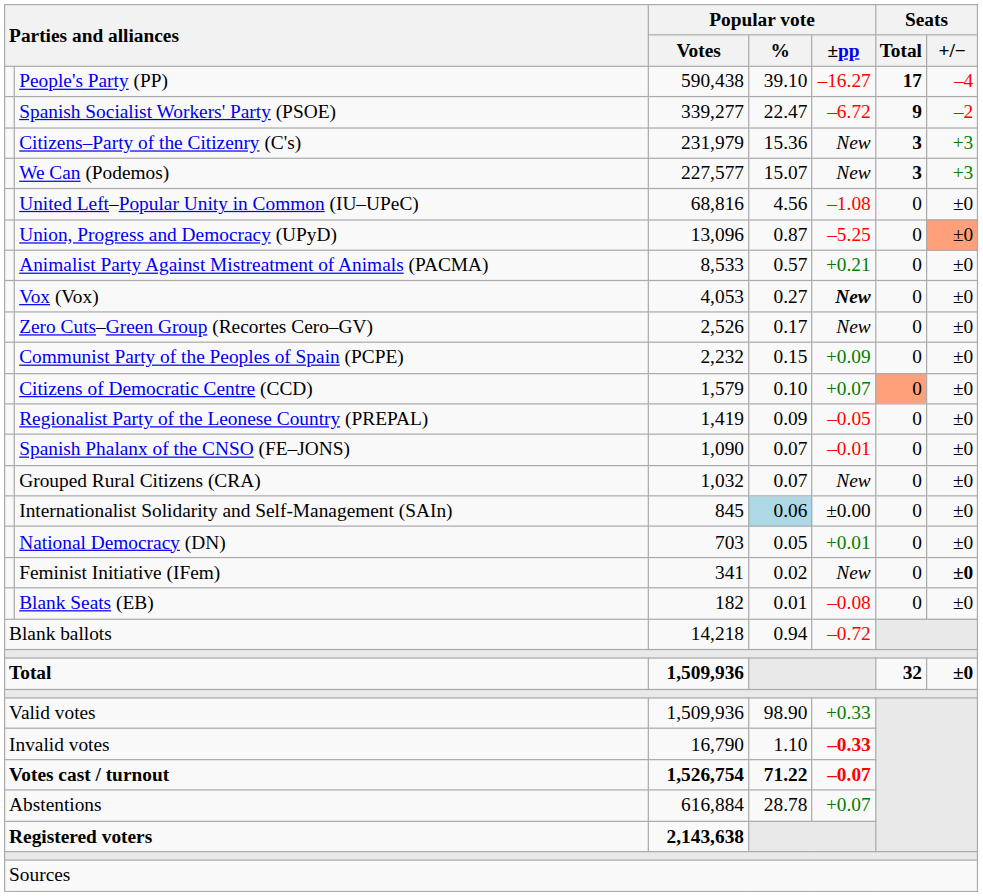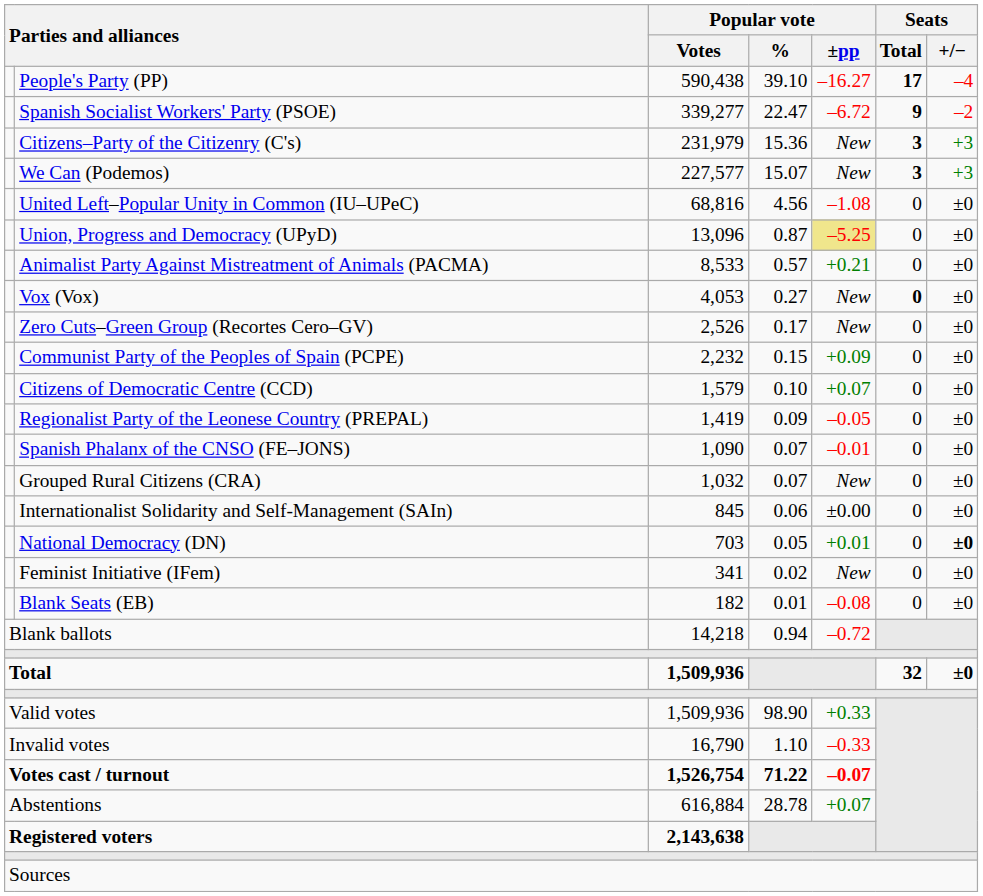(849, 234) no background -> (849, 234) khaki background
(963, 234) lightsalmon background -> (963, 234) no background
(853, 296) bold -> (854, 296) normal
(917, 296) normal -> (917, 296) bold
(917, 388) lightsalmon background -> (917, 388) no background
(790, 511) lightblue background -> (790, 511) no background
(963, 541) normal -> (963, 541) bold
(963, 572) bold -> (963, 572) normal
(849, 743) bold -> (849, 743) normal
